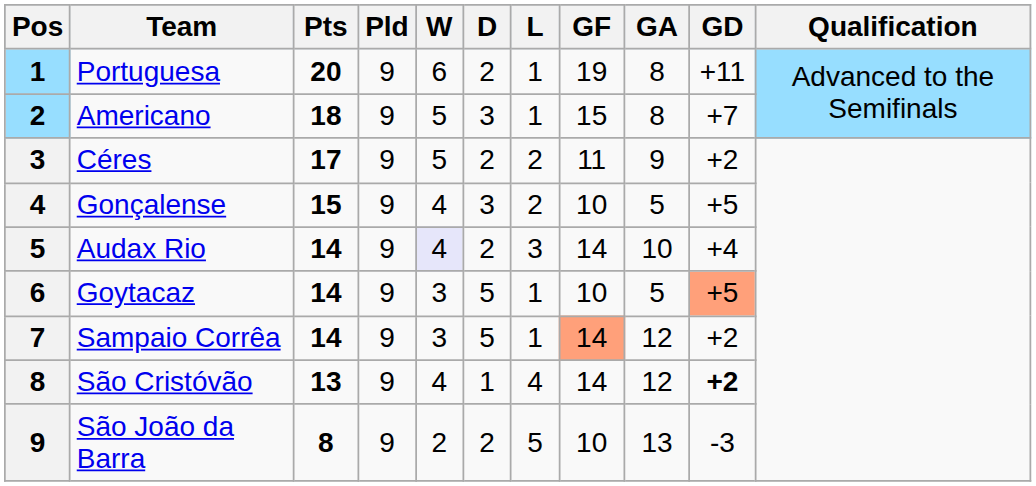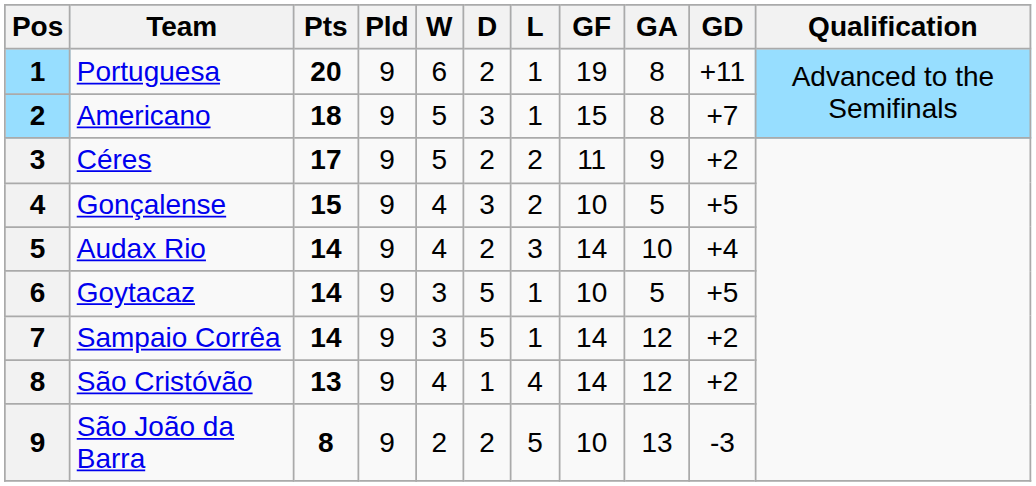(439, 248) lavender background -> (439, 248) no background
(722, 293) lightsalmon background -> (722, 293) no background
(592, 337) lightsalmon background -> (592, 337) no background
(722, 381) bold -> (722, 381) normal
